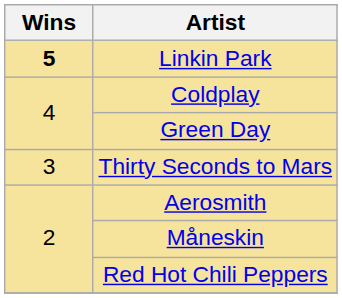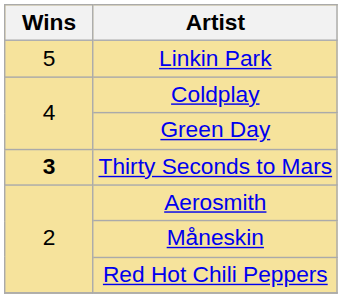(49, 58) bold -> (49, 58) normal
(49, 166) normal -> (49, 166) bold
